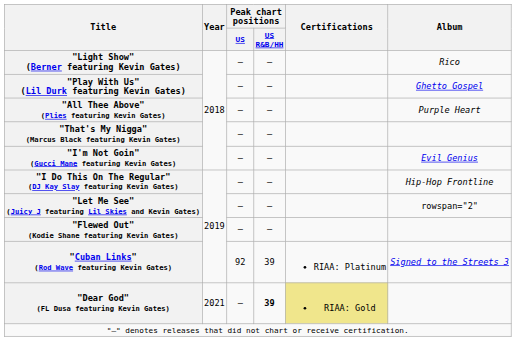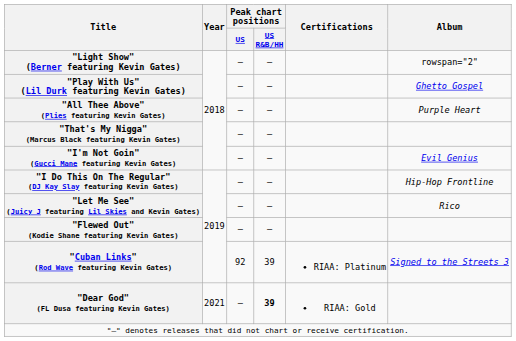(450, 62) Rico -> (450, 62) rowspan="2"
(450, 206) rowspan="2" -> (450, 206) Rico
(337, 308) khaki background -> (337, 308) no background
